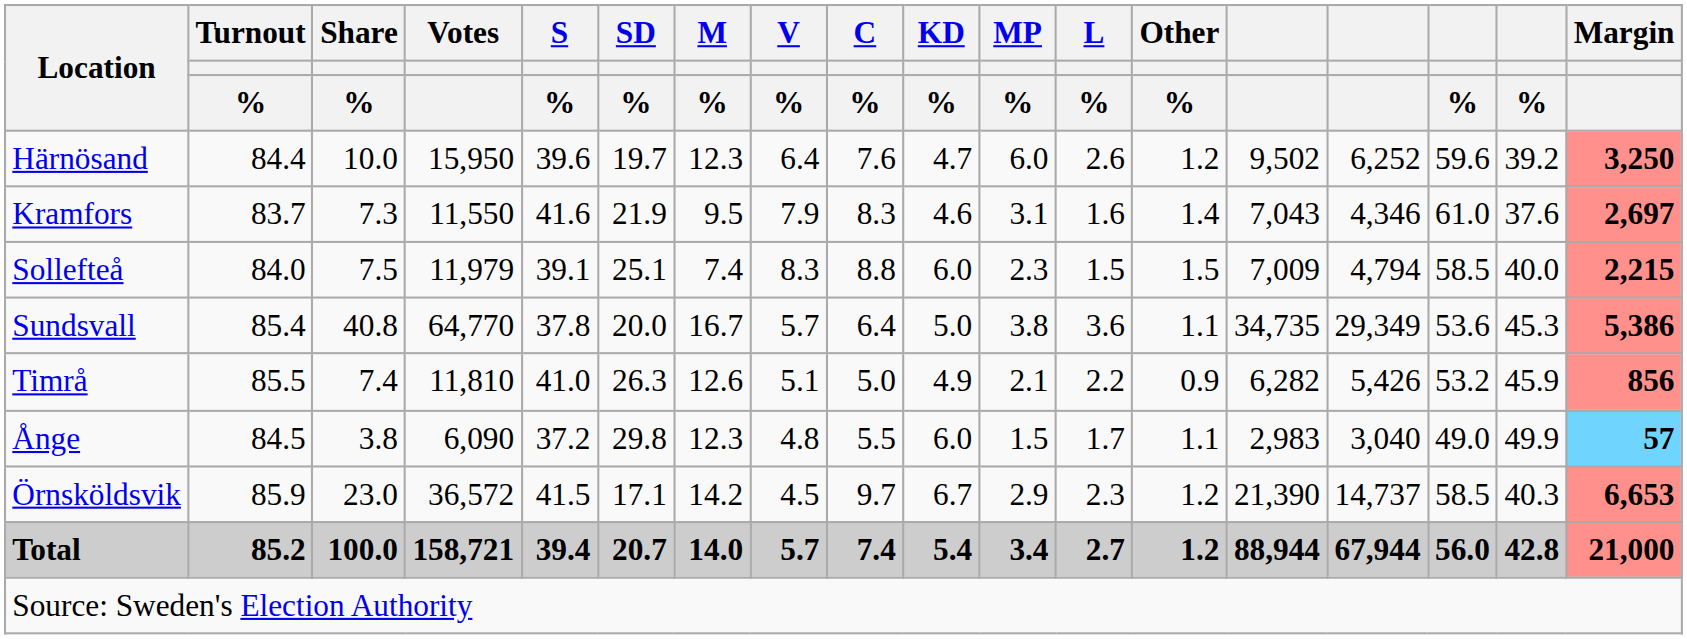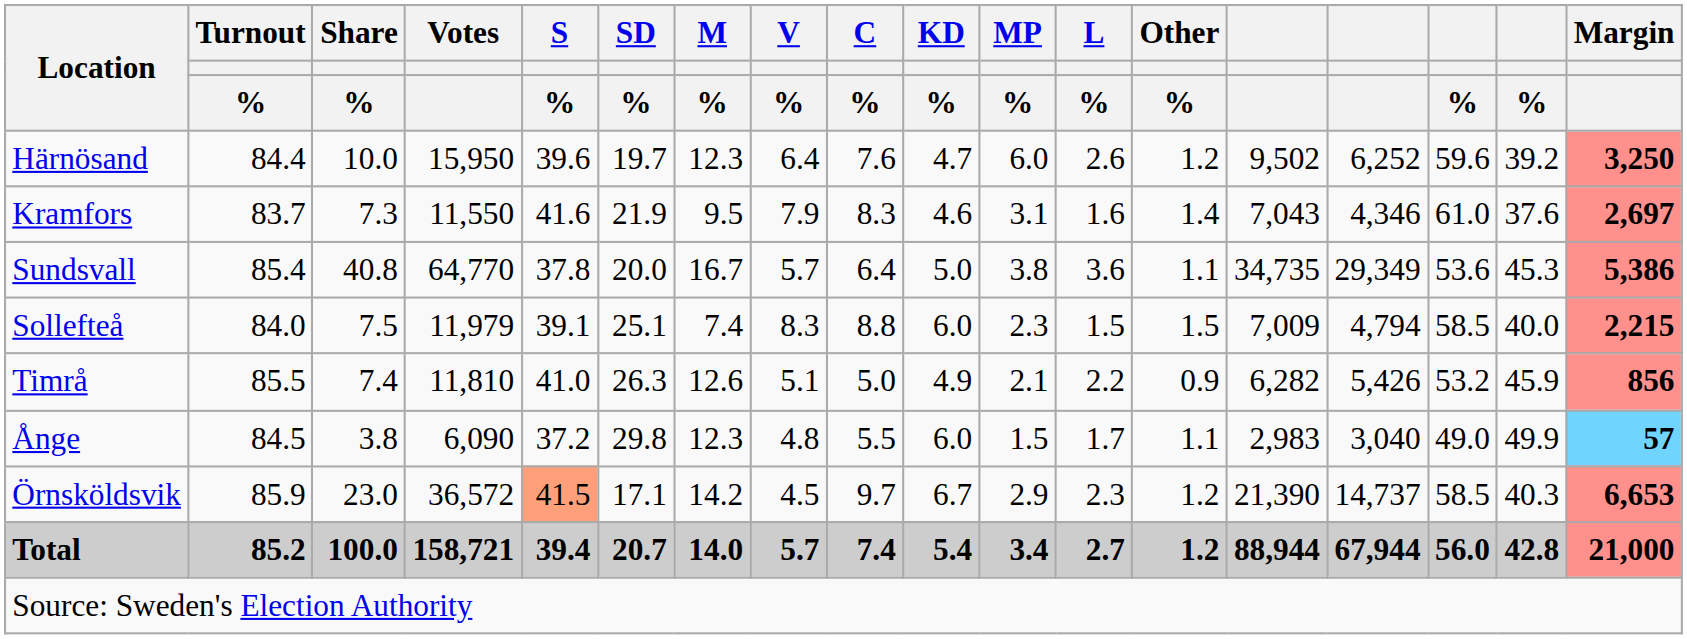rows swapped: (68, 270) <-> (74, 325)
(563, 493) no background -> (563, 493) lightsalmon background
